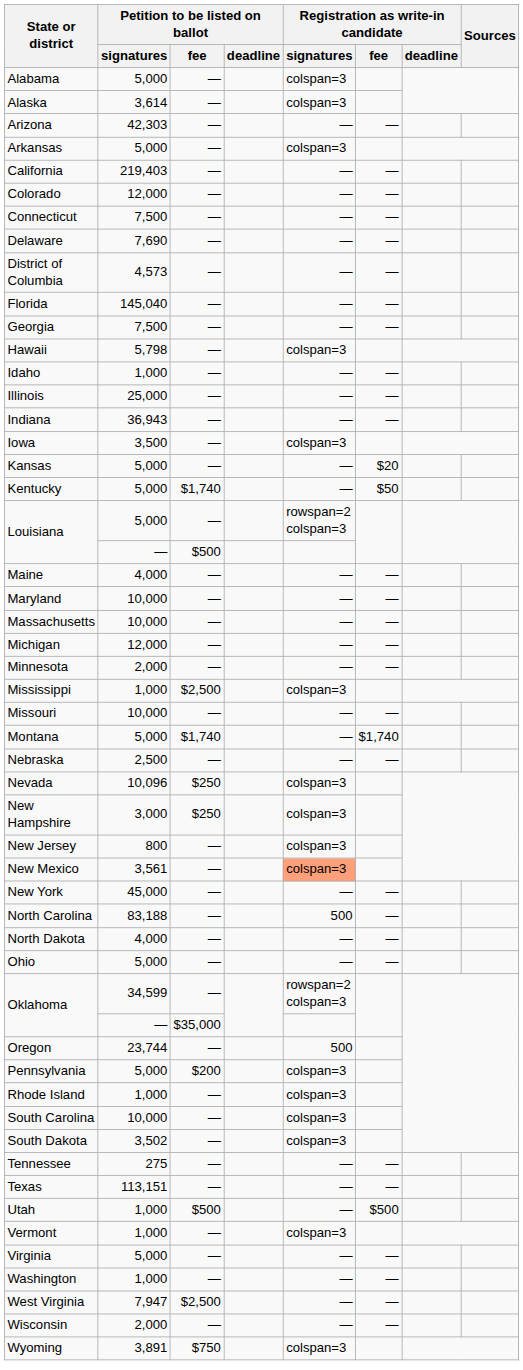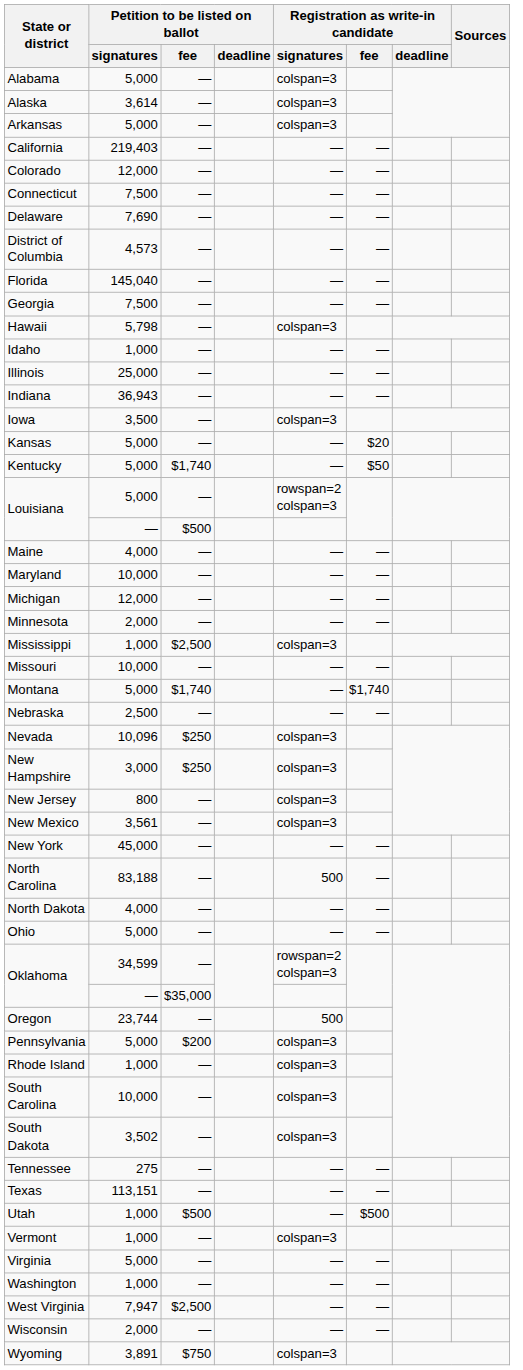- row: (30, 125)
- row: (51, 621)
(316, 869) lightsalmon background -> (307, 823) no background
